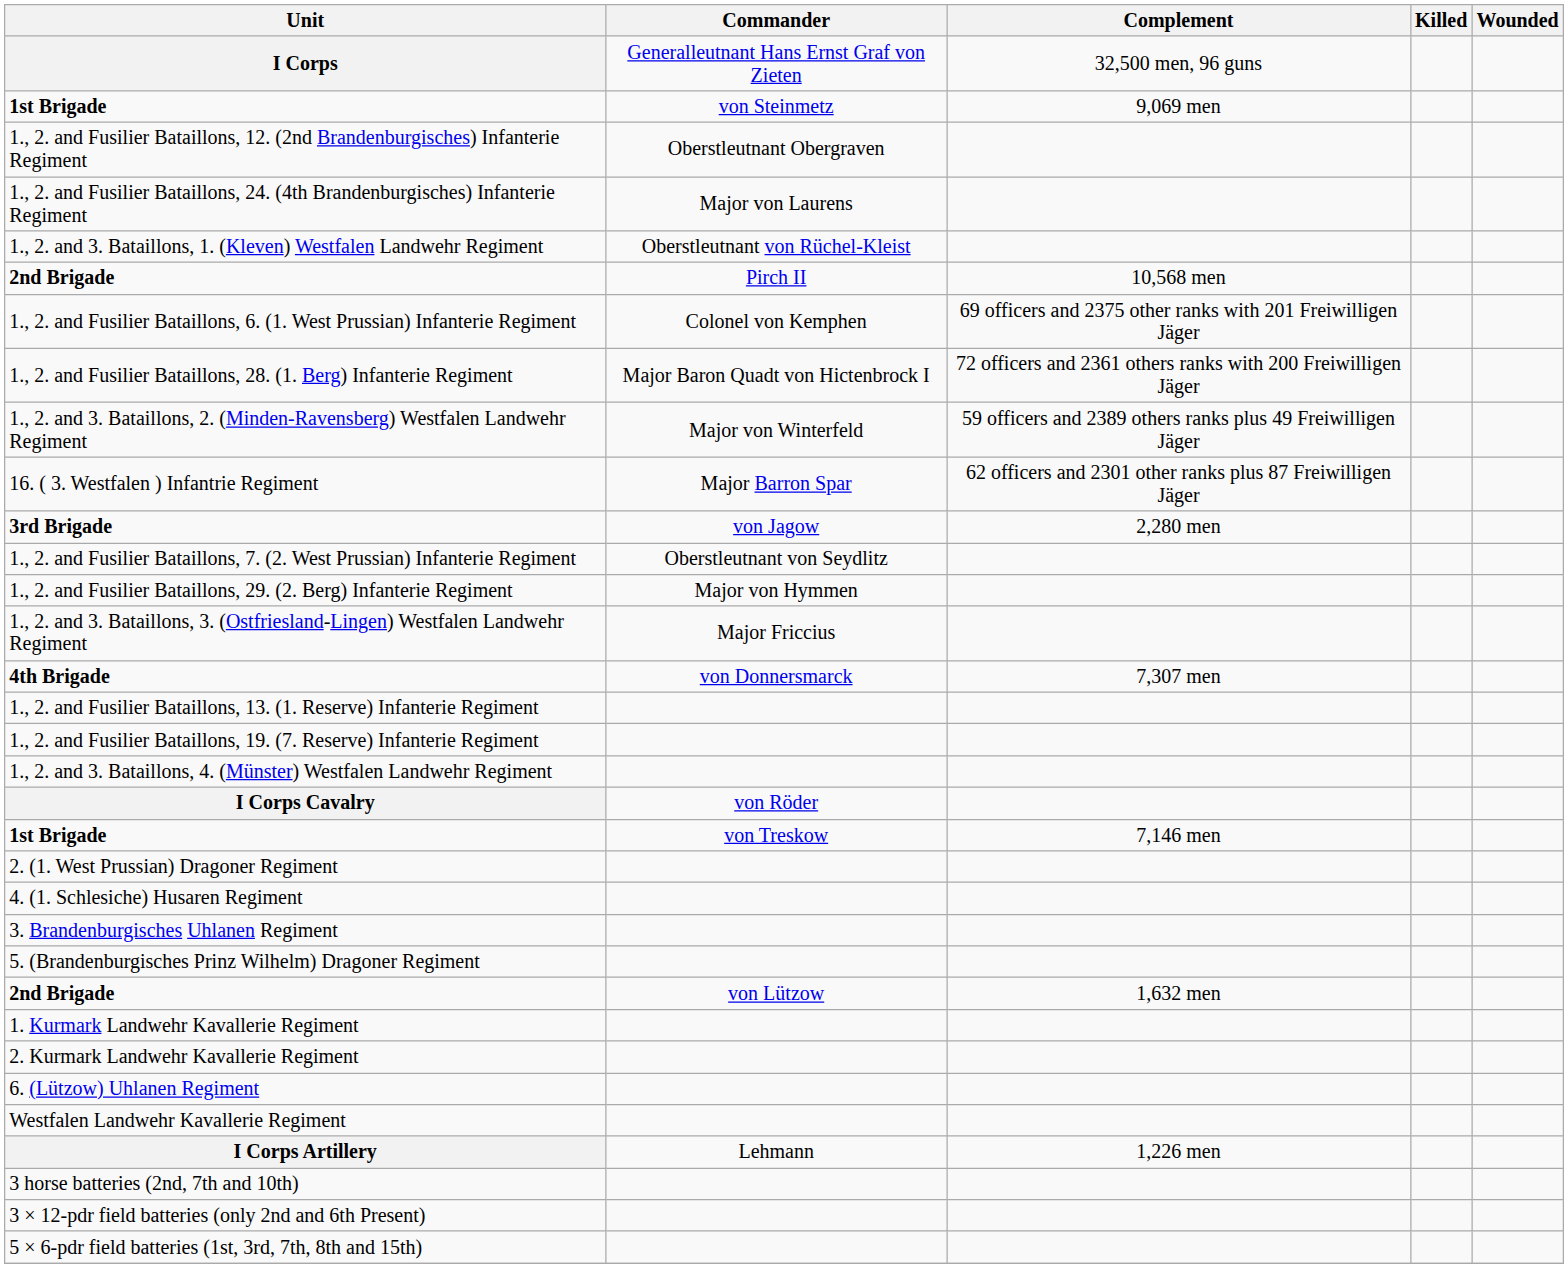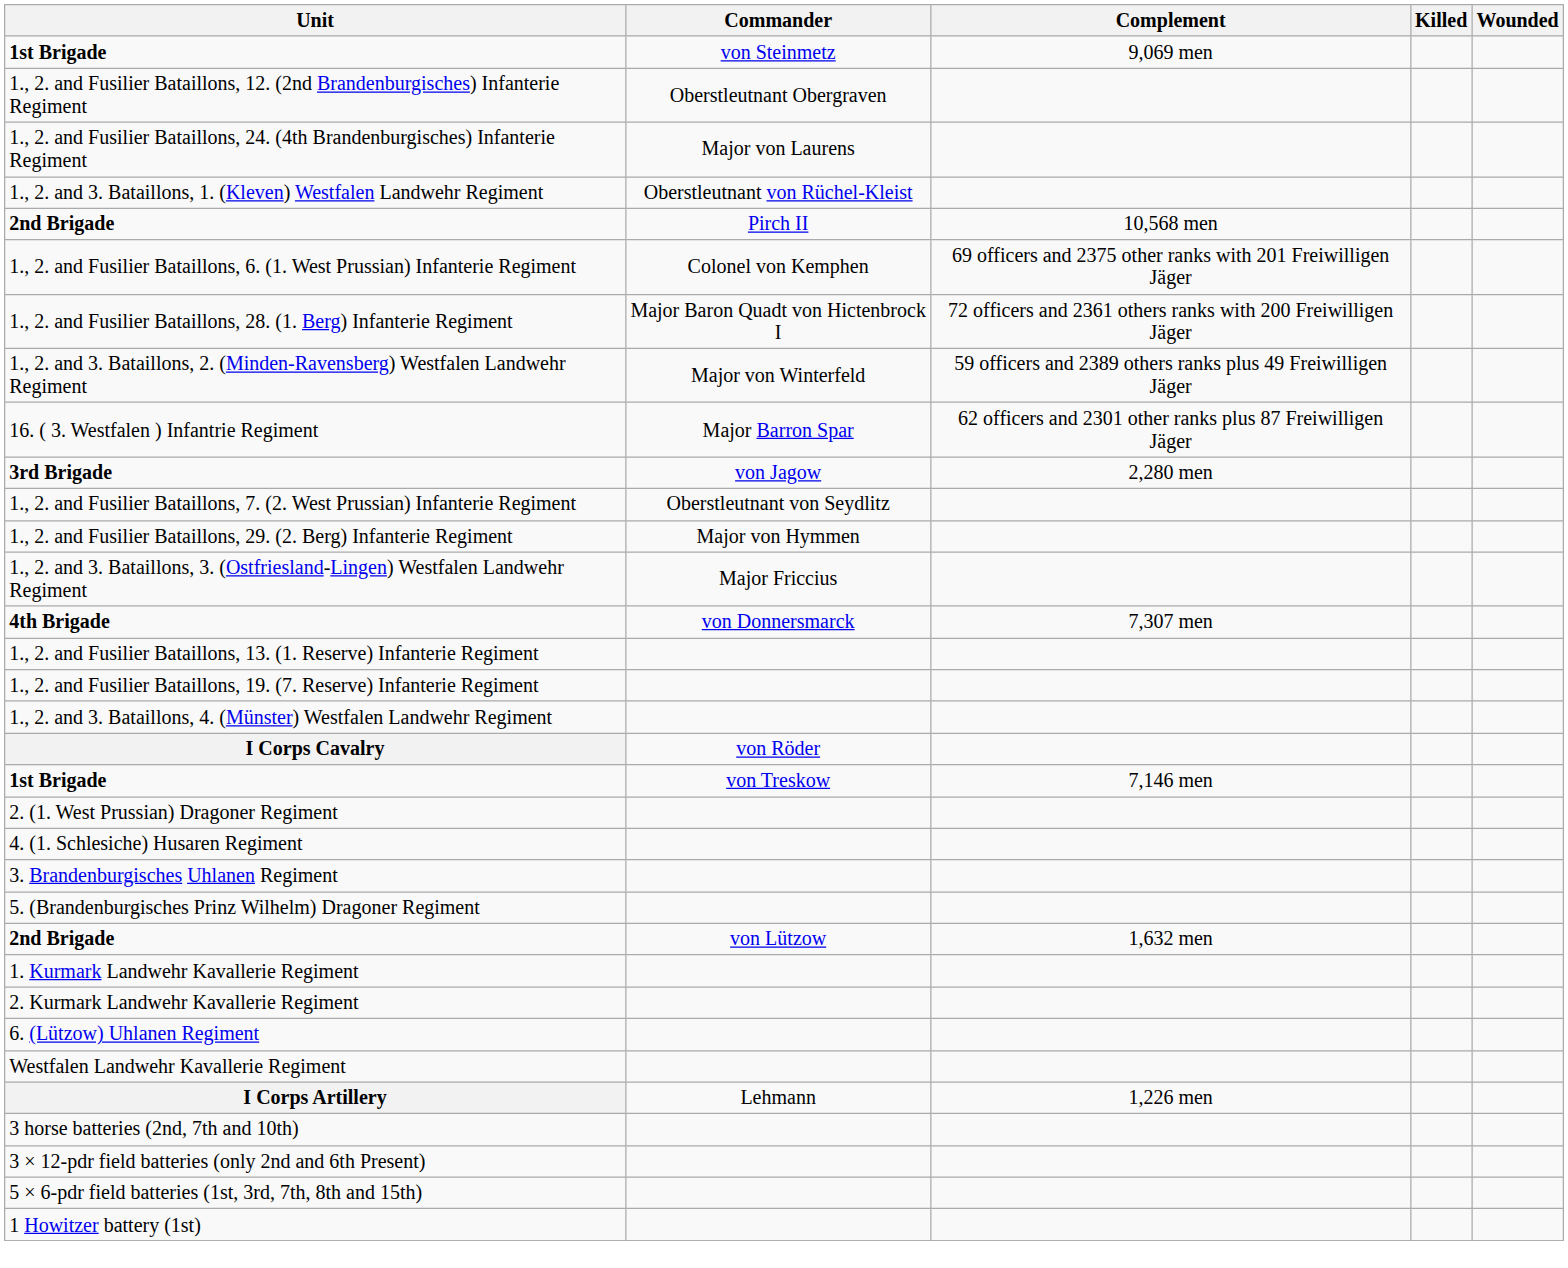- row: (305, 63)
+ row: (105, 1224)
